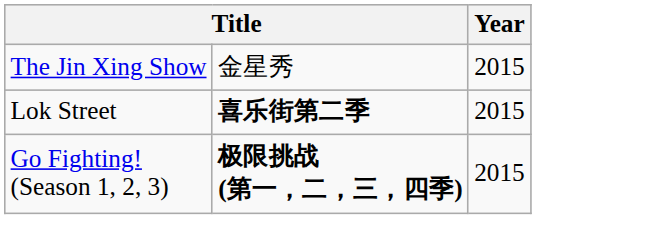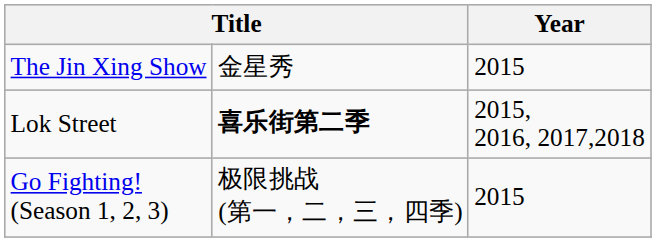(499, 111) 2015 -> (560, 123) 2015, 2016, 2017,2018
(340, 172) bold -> (340, 196) normal
